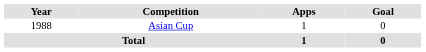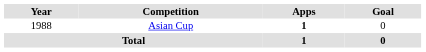(304, 25) normal -> (304, 25) bold
